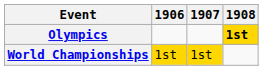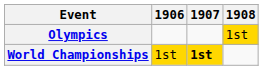(237, 35) bold -> (237, 35) normal
(201, 55) normal -> (201, 55) bold
